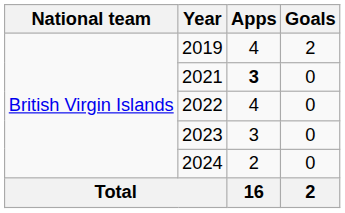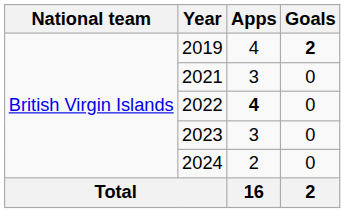(310, 47) normal -> (310, 47) bold
(254, 76) bold -> (254, 76) normal
(254, 105) normal -> (254, 105) bold
